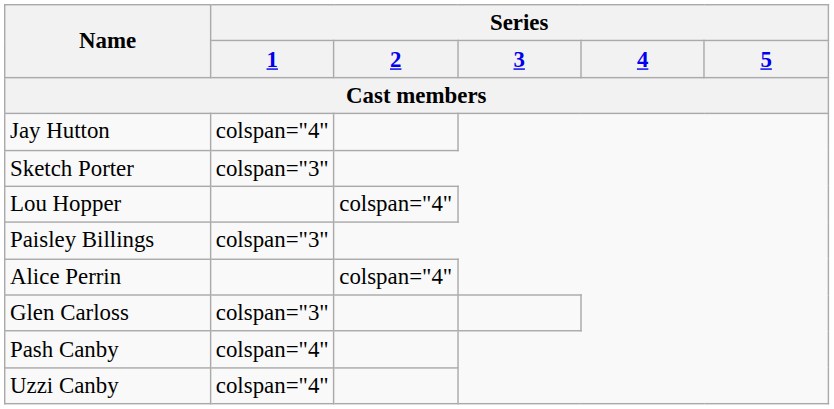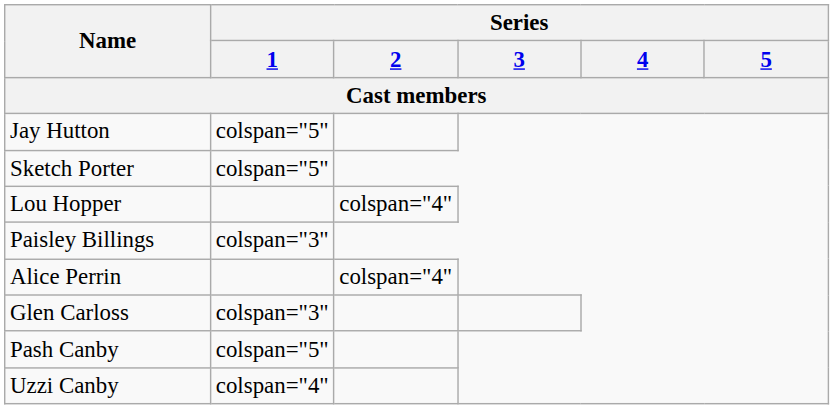(272, 131) colspan="4" -> (272, 131) colspan="5"
(272, 167) colspan="3" -> (272, 167) colspan="5"
(272, 349) colspan="4" -> (272, 349) colspan="5"
